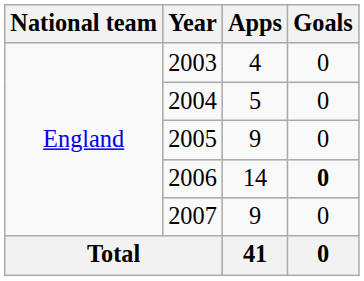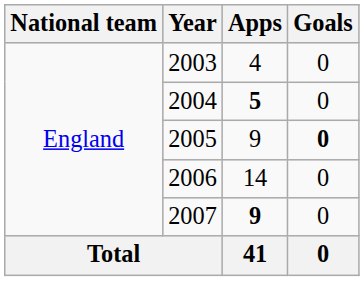(255, 100) normal -> (255, 100) bold
(323, 139) normal -> (323, 139) bold
(323, 178) bold -> (323, 178) normal
(255, 216) normal -> (255, 216) bold
